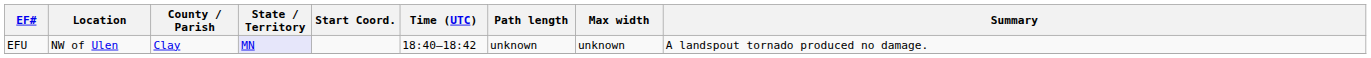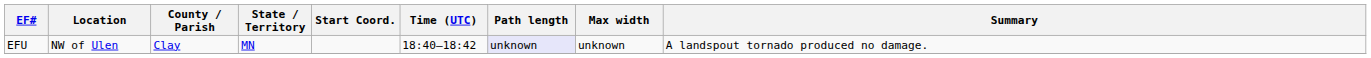(248, 45) lavender background -> (248, 45) no background
(514, 45) no background -> (514, 45) lavender background
